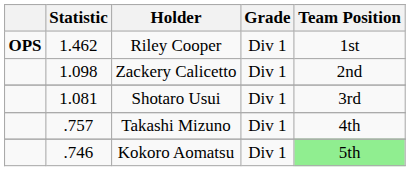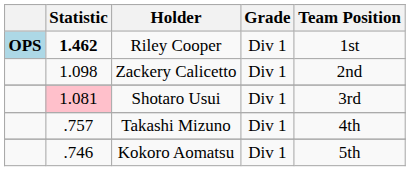(25, 44) no background -> (25, 44) lightblue background
(78, 44) normal -> (78, 44) bold
(78, 98) no background -> (78, 98) pink background
(350, 152) lightgreen background -> (350, 152) no background
